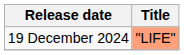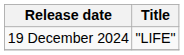(156, 38) lightsalmon background -> (156, 38) no background
